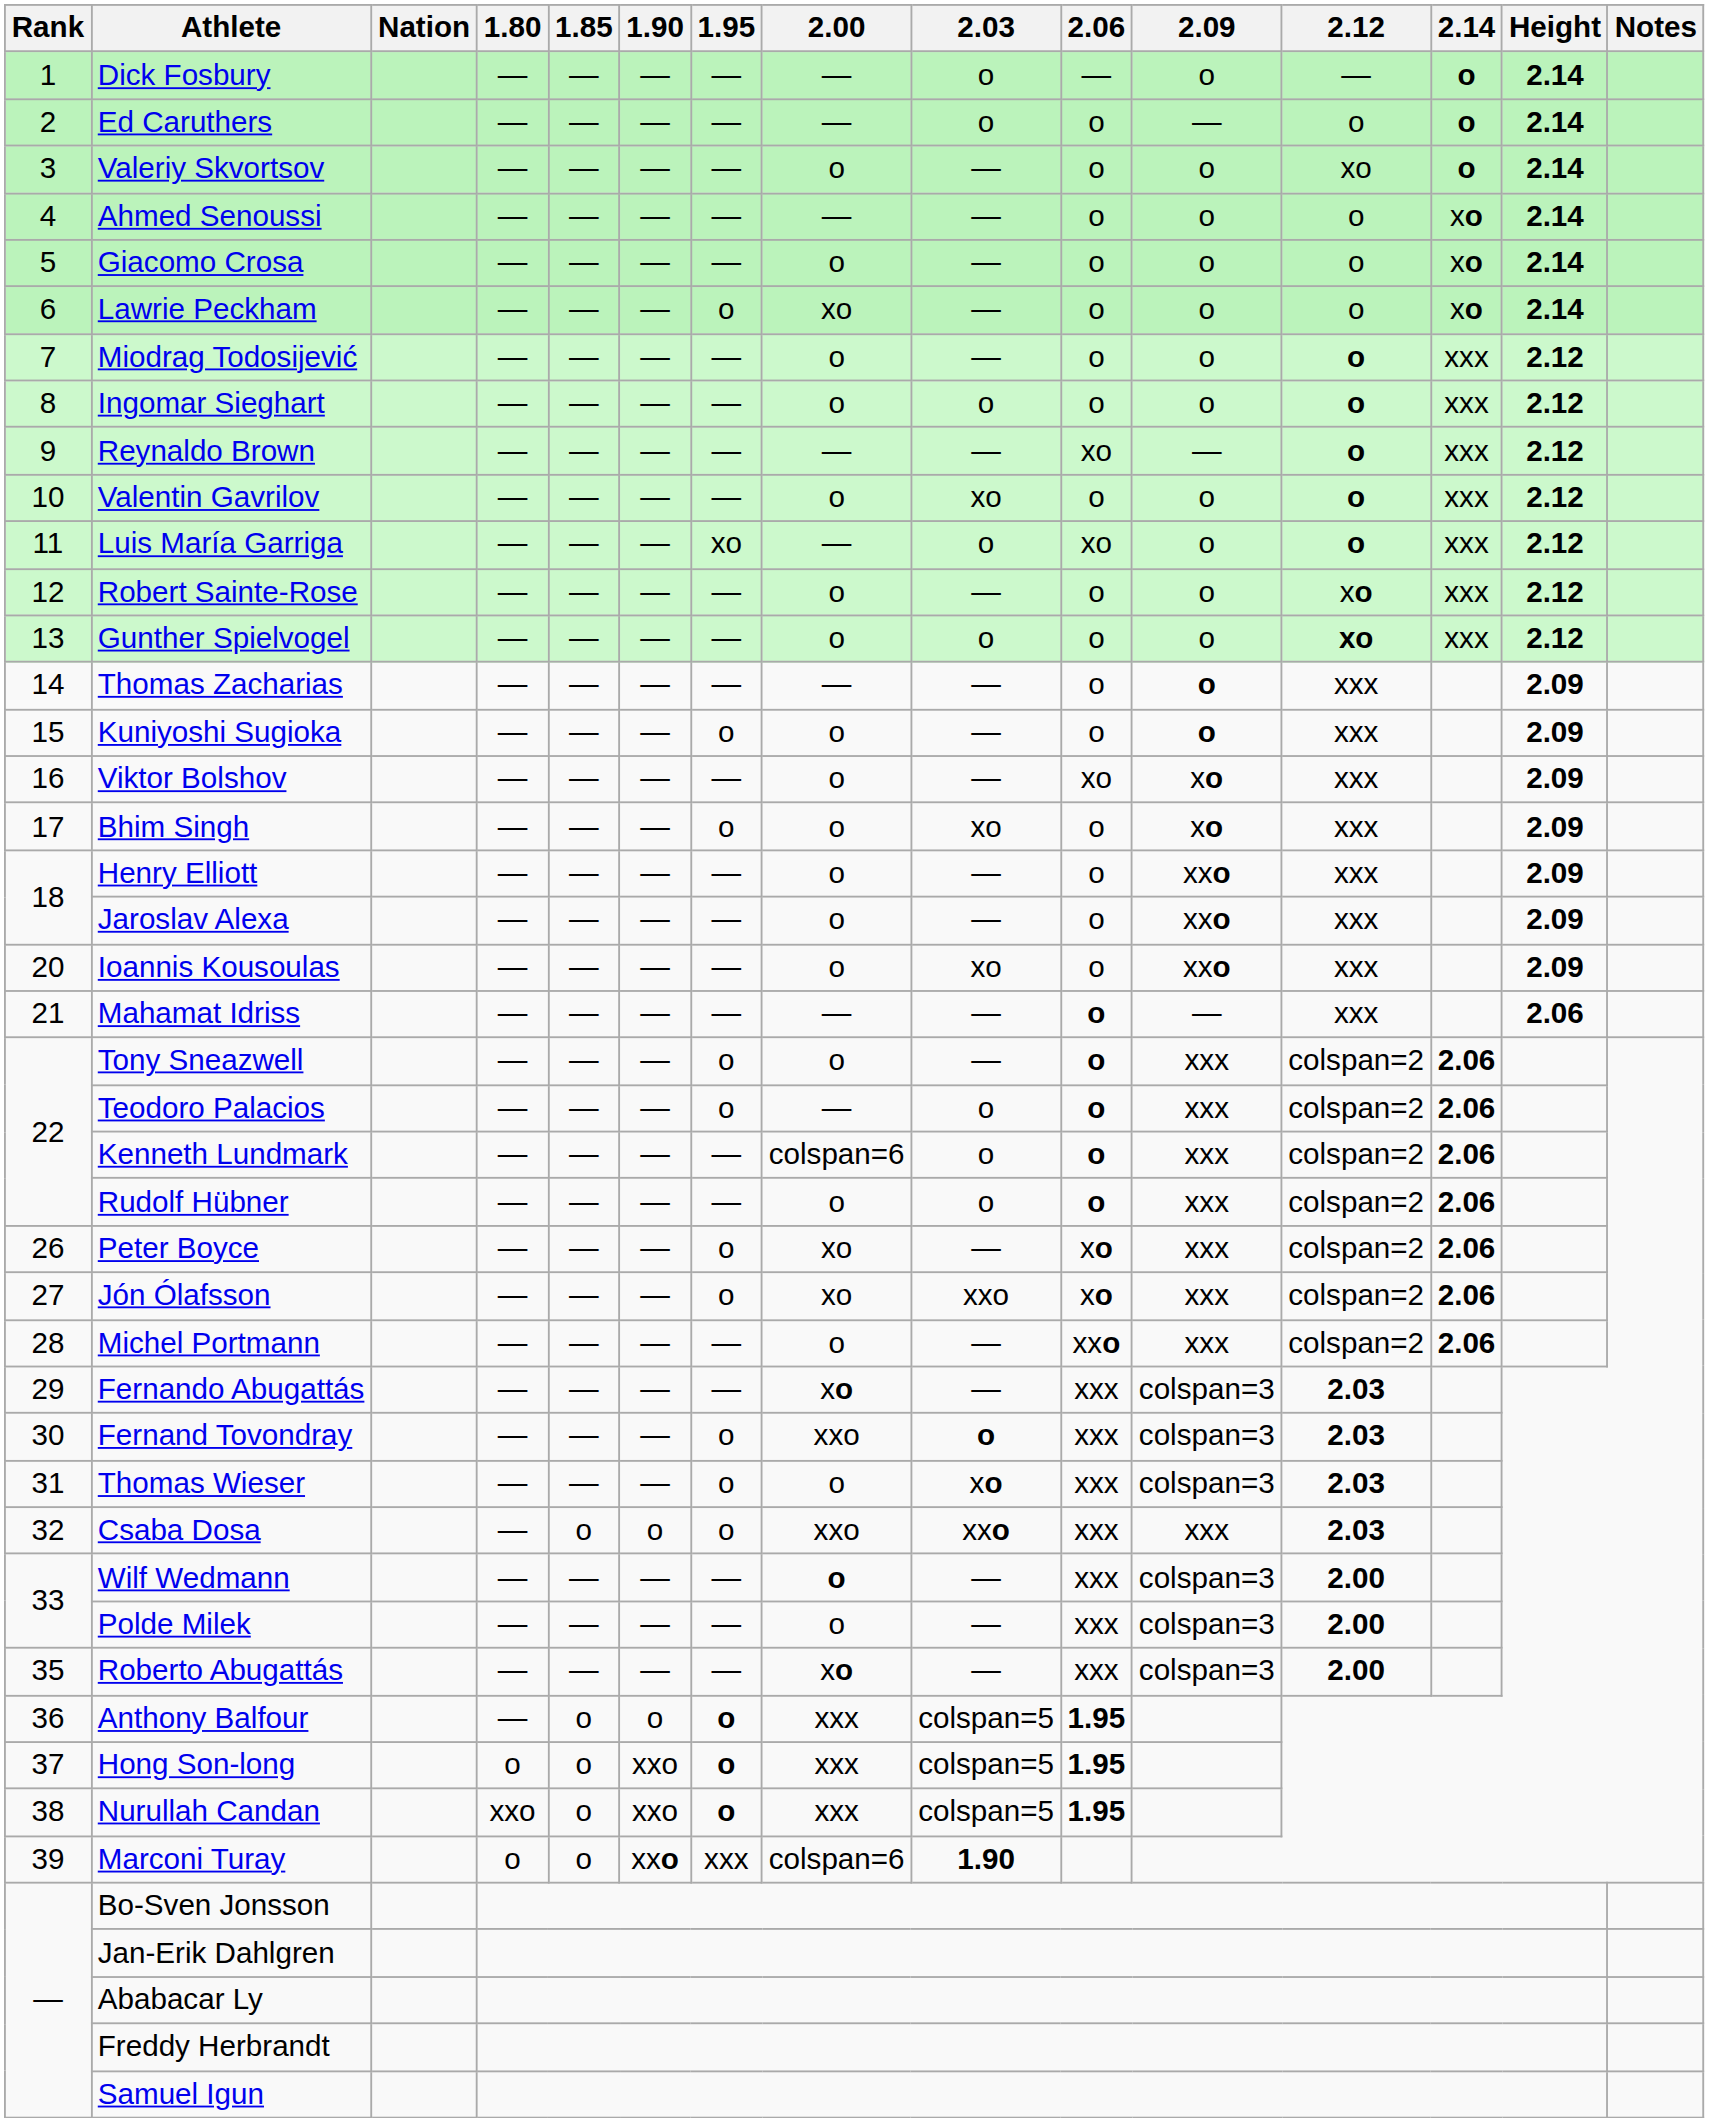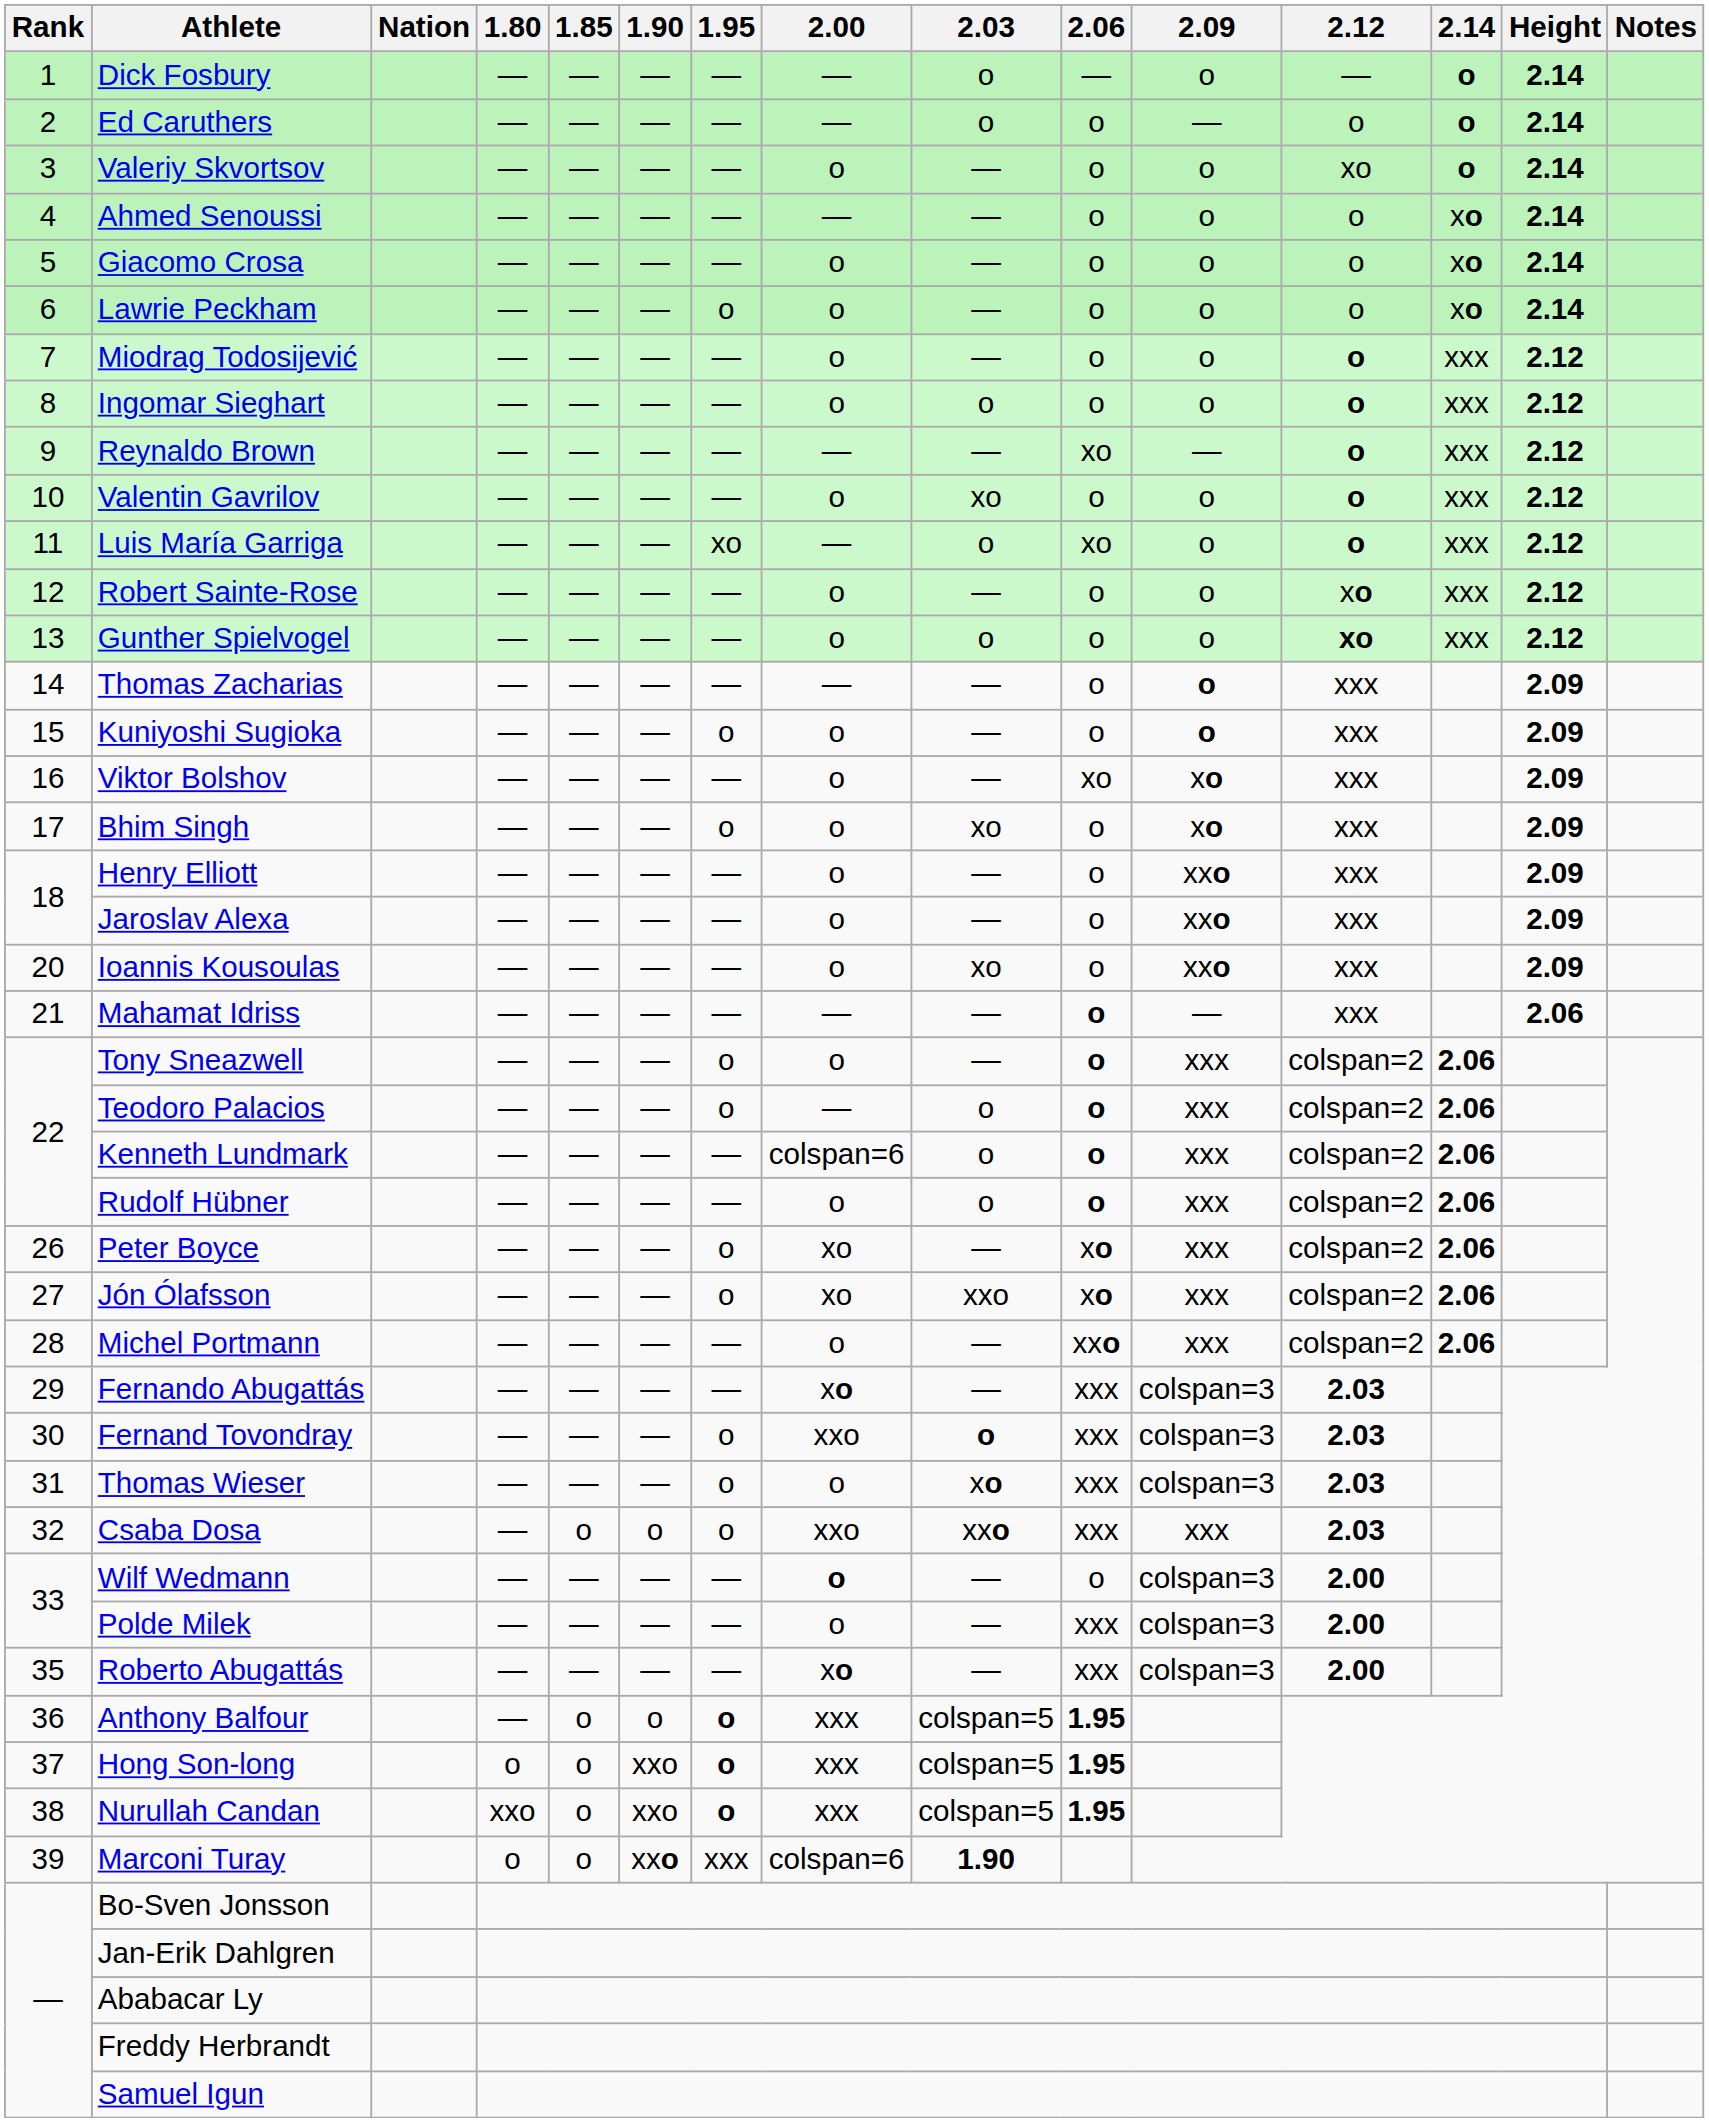(837, 309) xo -> (837, 309) o
(1096, 1577) xxx -> (1096, 1577) o
